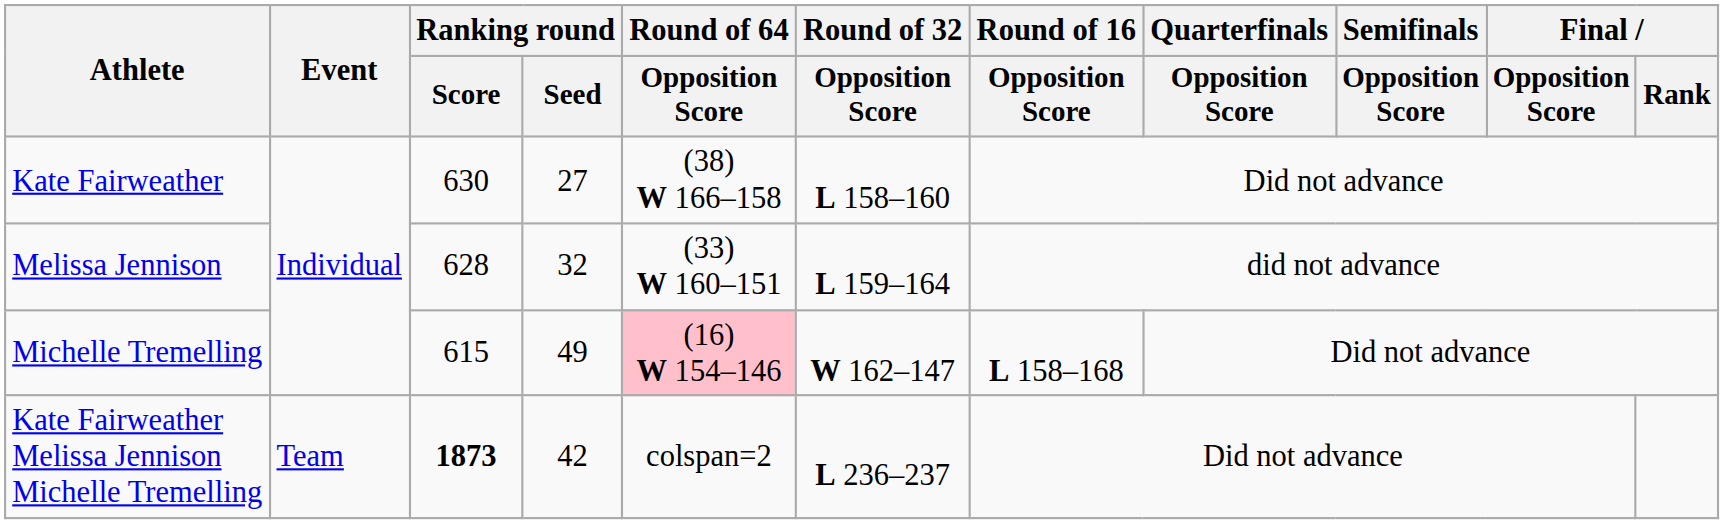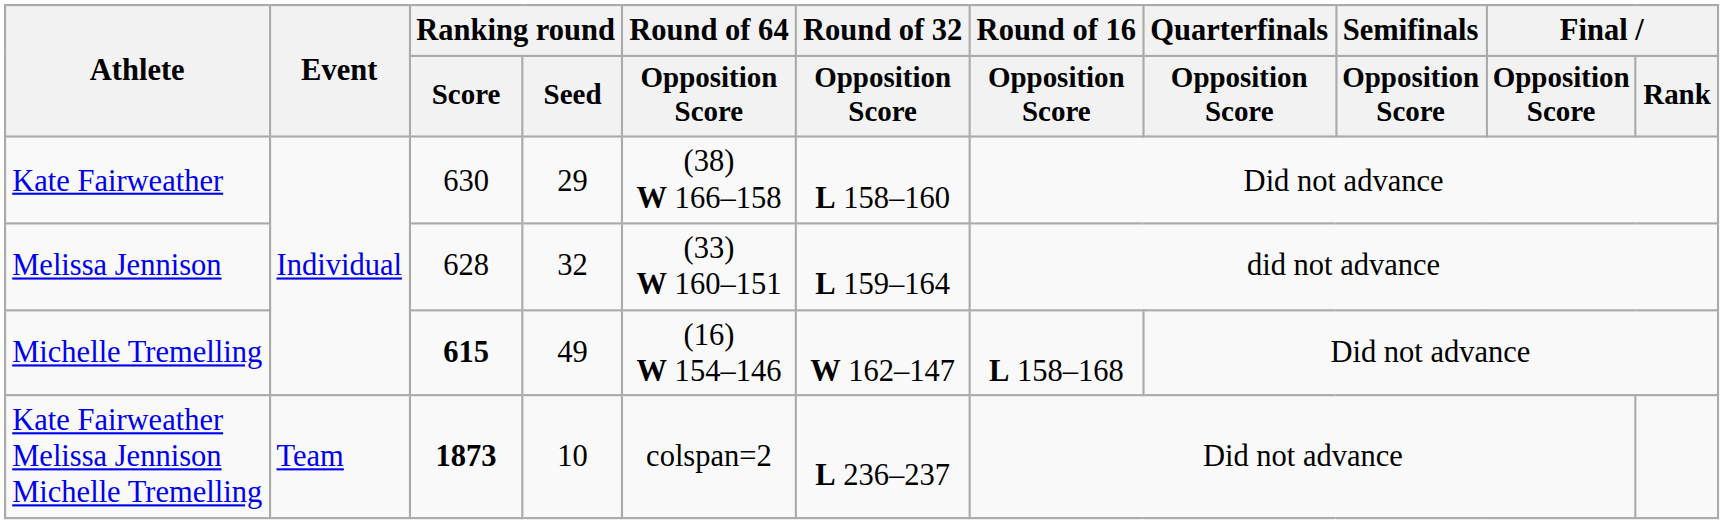(573, 179) 27 -> (573, 179) 29
(466, 352) normal -> (466, 352) bold
(709, 352) pink background -> (709, 352) no background
(573, 457) 42 -> (573, 457) 10
